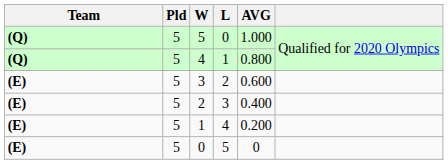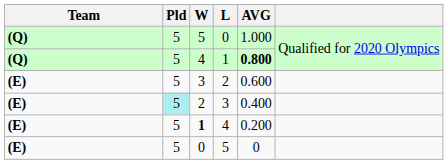(256, 59) normal -> (256, 59) bold
(176, 103) no background -> (176, 103) paleturquoise background
(202, 125) normal -> (202, 125) bold
